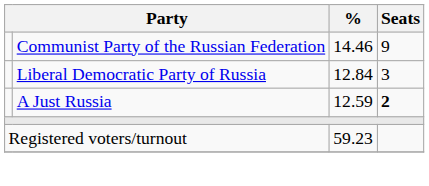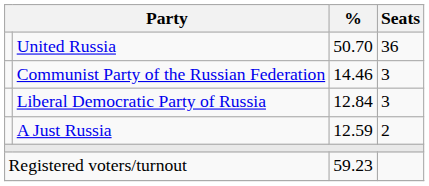+ row: (66, 46)
(385, 46) 9 -> (385, 74) 3
(385, 102) bold -> (385, 130) normal
